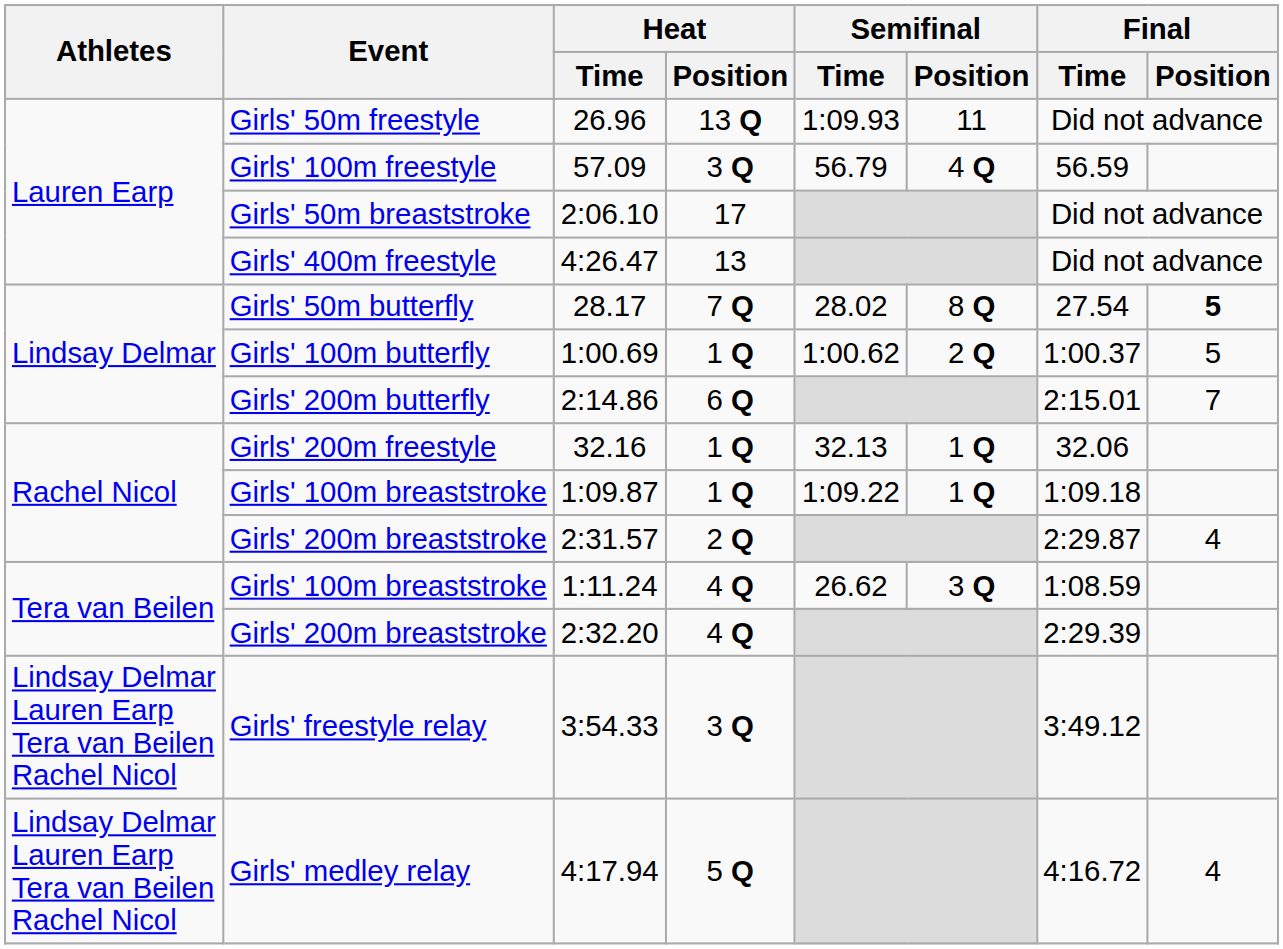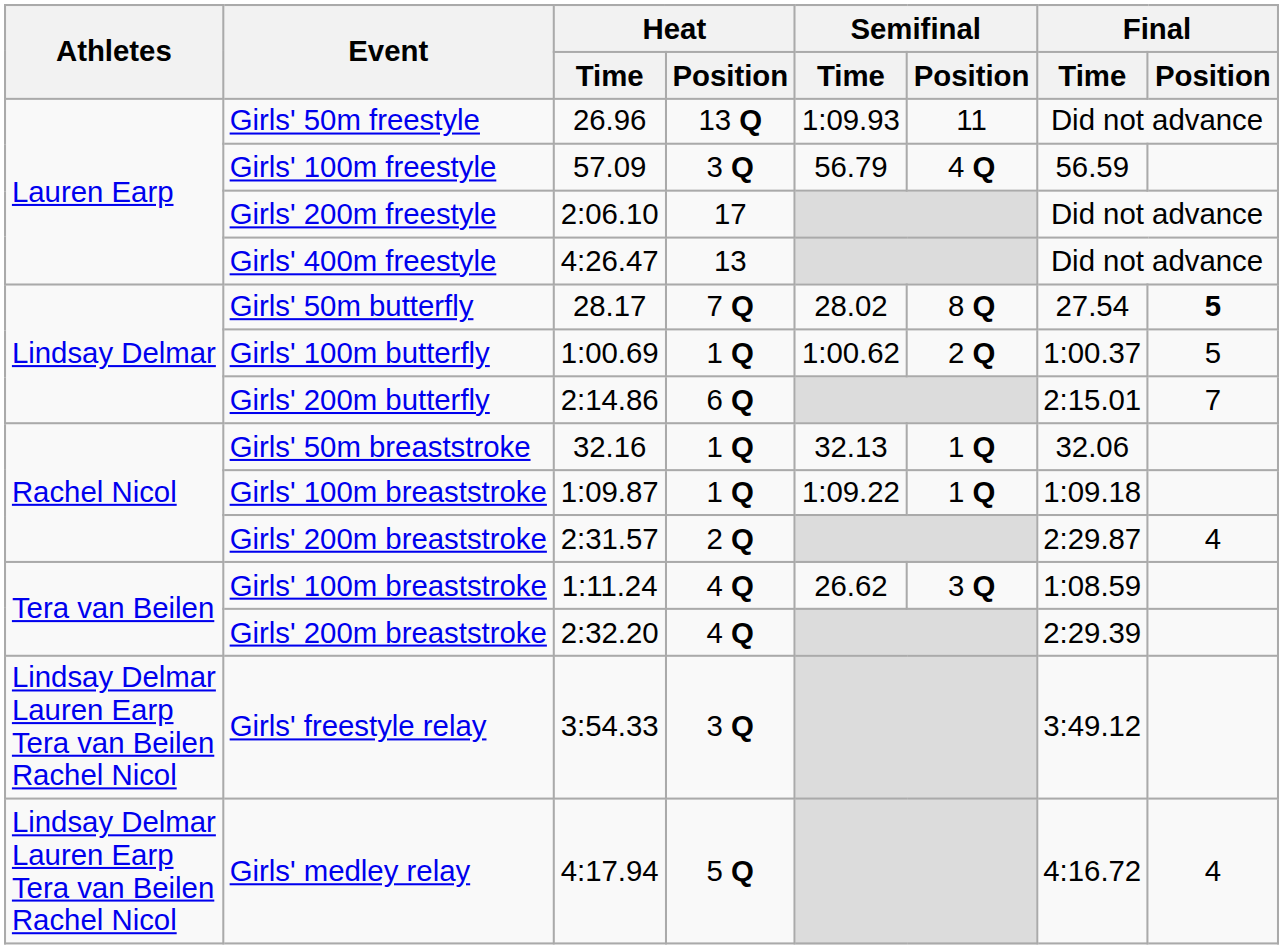(380, 214) Girls' 50m breaststroke -> (363, 214) Girls' 200m freestyle
(363, 446) Girls' 200m freestyle -> (380, 446) Girls' 50m breaststroke
